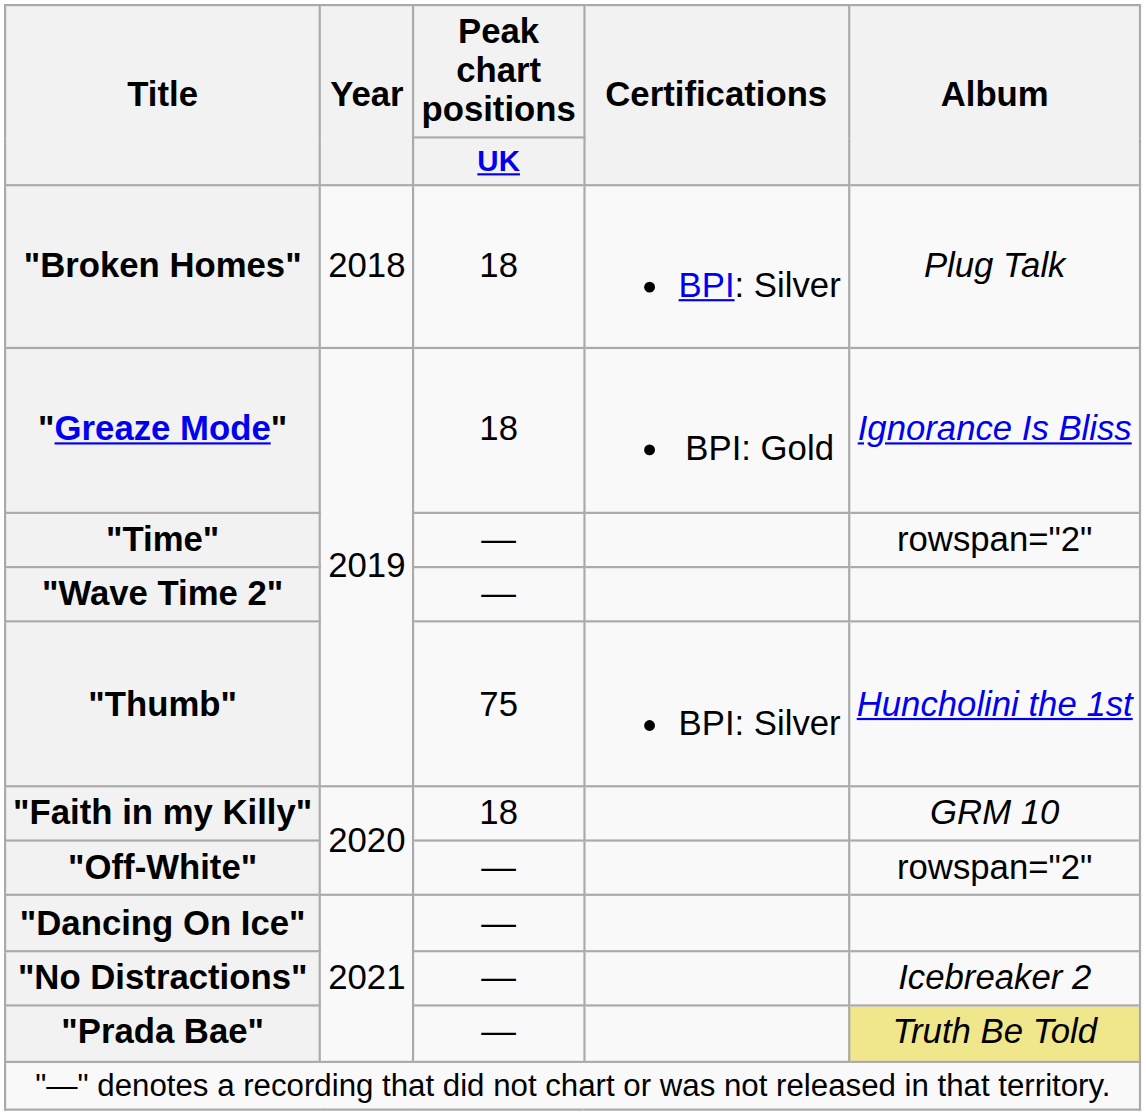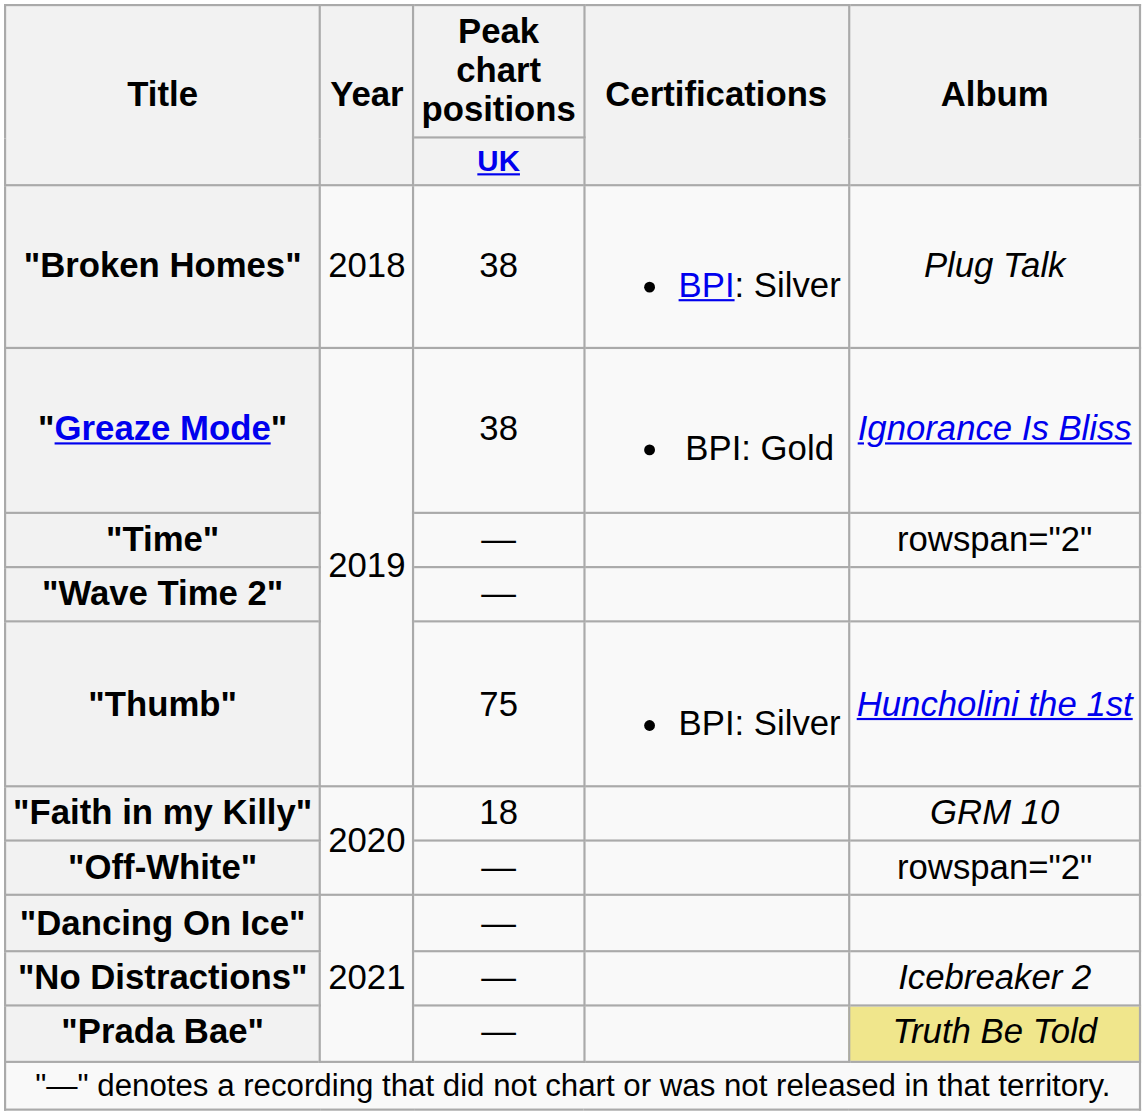(499, 265) 18 -> (499, 265) 38
(499, 429) 18 -> (499, 429) 38
